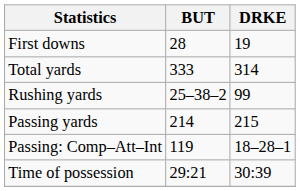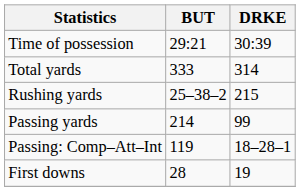rows swapped: (47, 43) <-> (71, 173)
(242, 95) 99 -> (246, 95) 215
(246, 121) 215 -> (242, 121) 99
